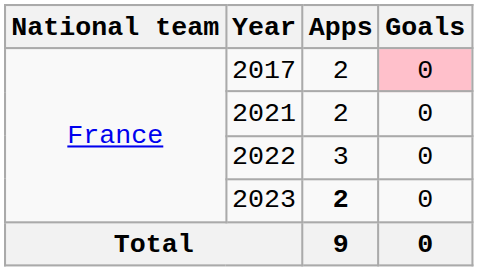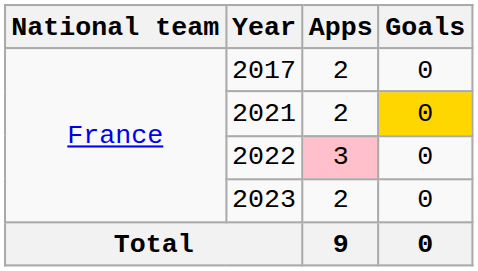(425, 70) pink background -> (425, 70) no background
(425, 114) no background -> (425, 114) gold background
(341, 157) no background -> (341, 157) pink background
(341, 200) bold -> (341, 200) normal
